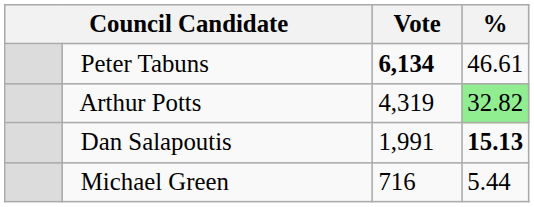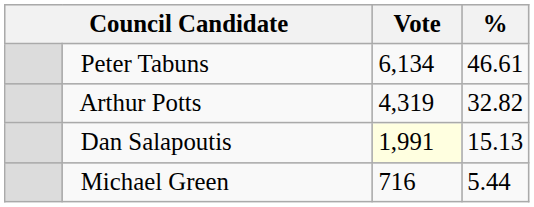(406, 63) bold -> (406, 63) normal
(495, 102) lightgreen background -> (495, 102) no background
(406, 142) no background -> (406, 142) lightyellow background
(495, 142) bold -> (495, 142) normal
